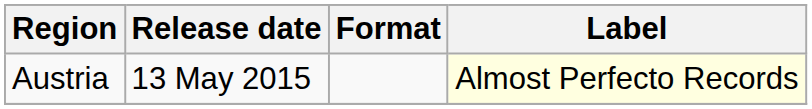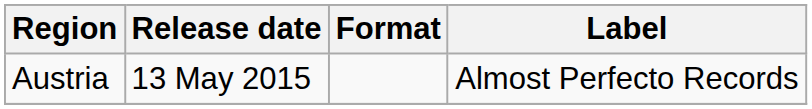(627, 78) lightyellow background -> (627, 78) no background
